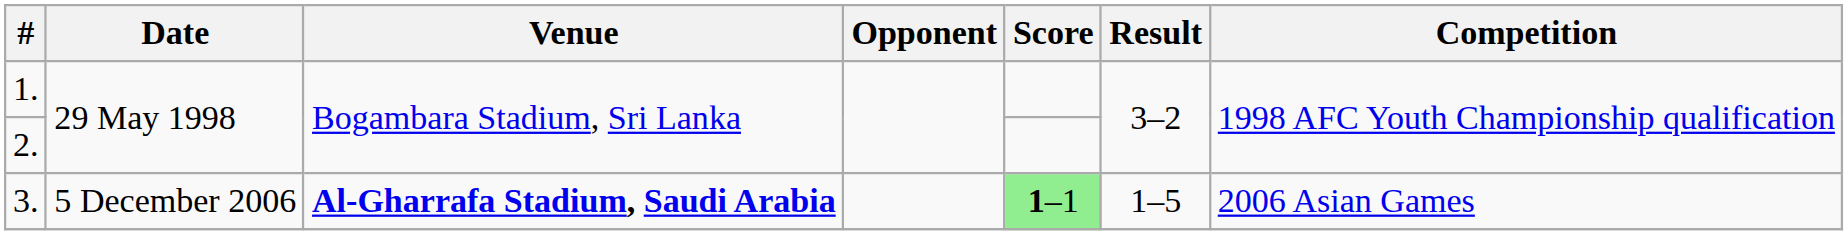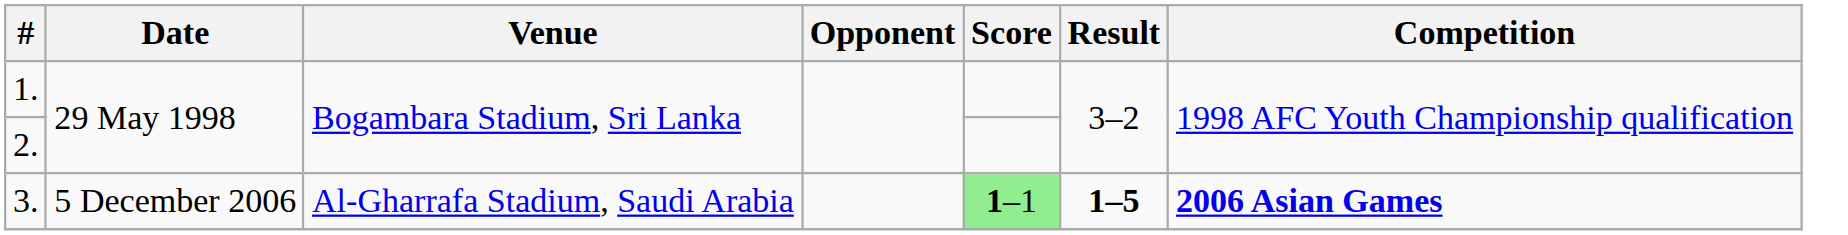(574, 201) bold -> (553, 201) normal
(1156, 201) normal -> (1114, 201) bold
(1346, 201) normal -> (1309, 201) bold
